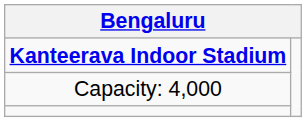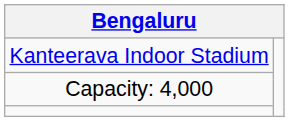(148, 55) bold -> (139, 55) normal
